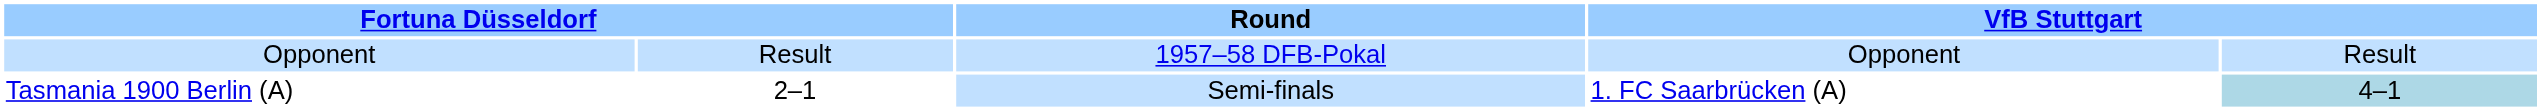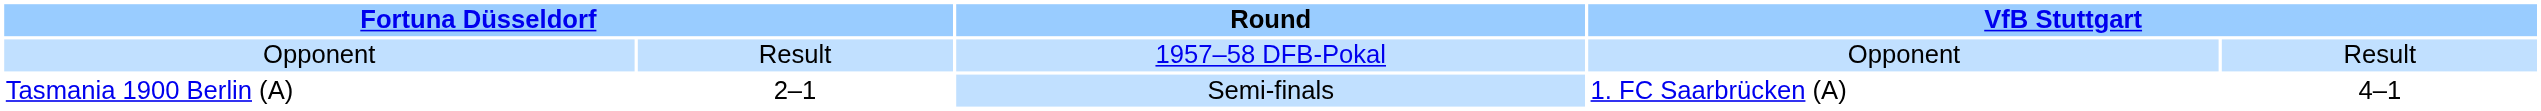(2380, 90) lightblue background -> (2380, 90) no background
